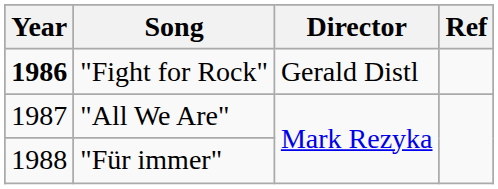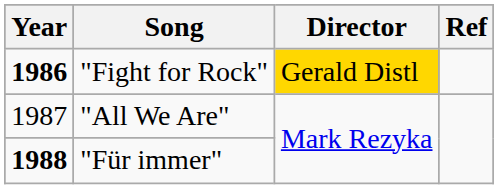(350, 71) no background -> (350, 71) gold background
(39, 159) normal -> (39, 159) bold
